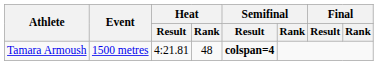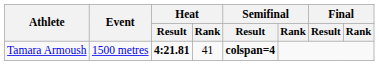(171, 51) normal -> (172, 51) bold
(207, 51) 48 -> (207, 51) 41
